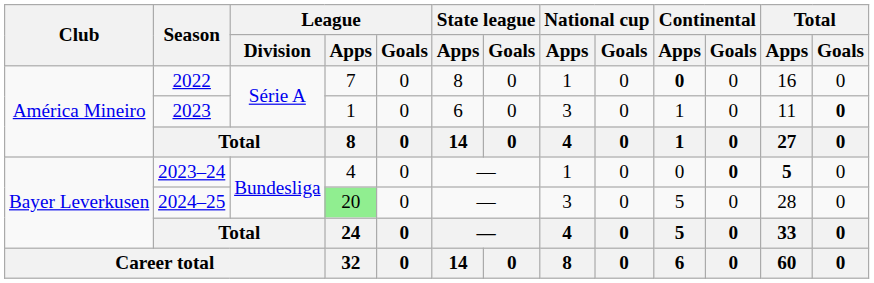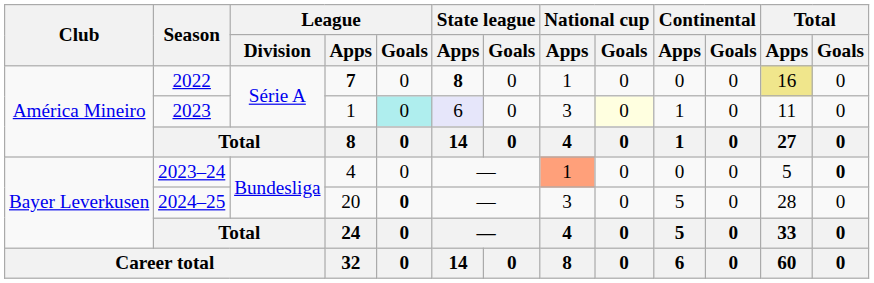(351, 80) normal -> (351, 80) bold
(458, 80) normal -> (458, 80) bold
(680, 80) bold -> (680, 80) normal
(787, 80) no background -> (787, 80) khaki background
(404, 111) no background -> (404, 111) paleturquoise background
(458, 111) no background -> (458, 111) lavender background
(624, 111) no background -> (624, 111) lightyellow background
(841, 111) bold -> (841, 111) normal
(567, 171) no background -> (567, 171) lightsalmon background
(733, 171) bold -> (733, 171) normal
(787, 171) bold -> (787, 171) normal
(841, 171) normal -> (841, 171) bold
(351, 202) lightgreen background -> (351, 202) no background
(404, 202) normal -> (404, 202) bold
